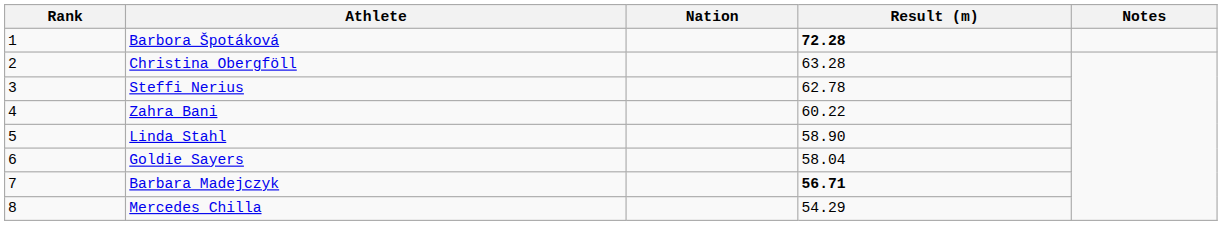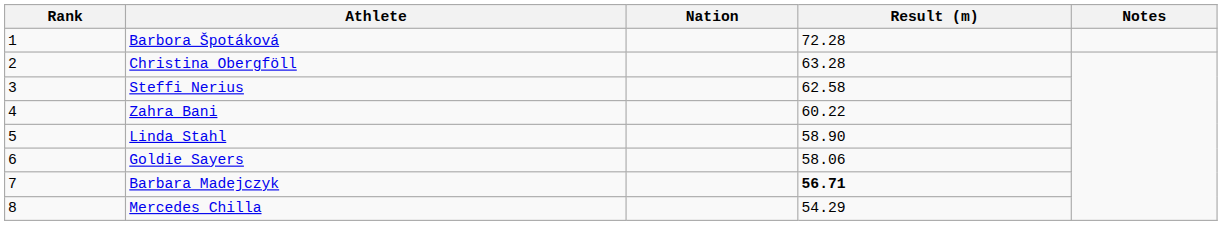(824, 40) bold -> (824, 40) normal
(824, 88) 62.78 -> (824, 88) 62.58
(824, 160) 58.04 -> (824, 160) 58.06
